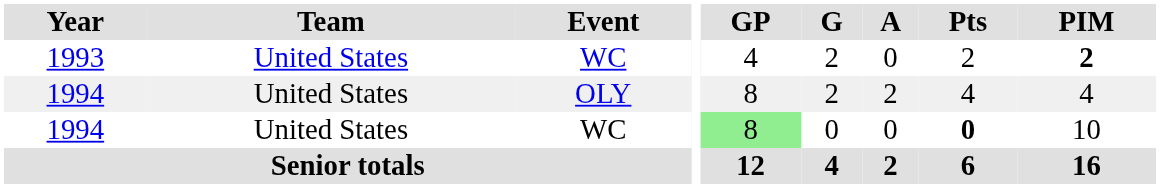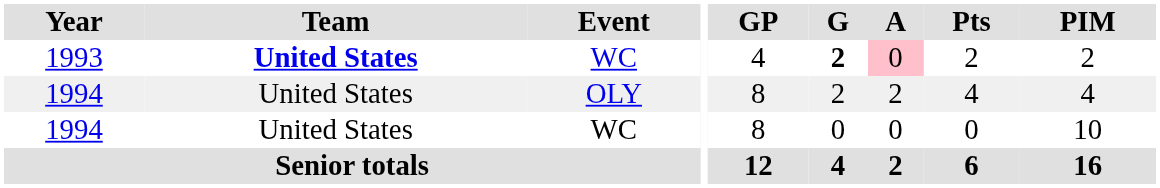(331, 57) normal -> (336, 57) bold
(832, 57) normal -> (838, 57) bold
(891, 57) no background -> (896, 57) pink background
(1086, 57) bold -> (1088, 57) normal
(751, 129) lightgreen background -> (758, 129) no background
(968, 129) bold -> (971, 129) normal
